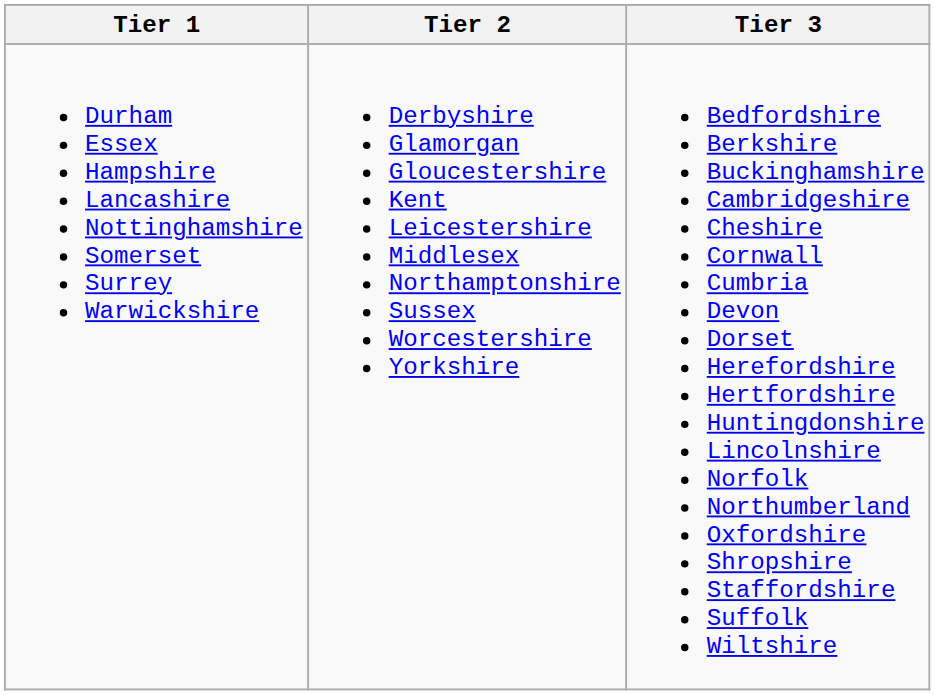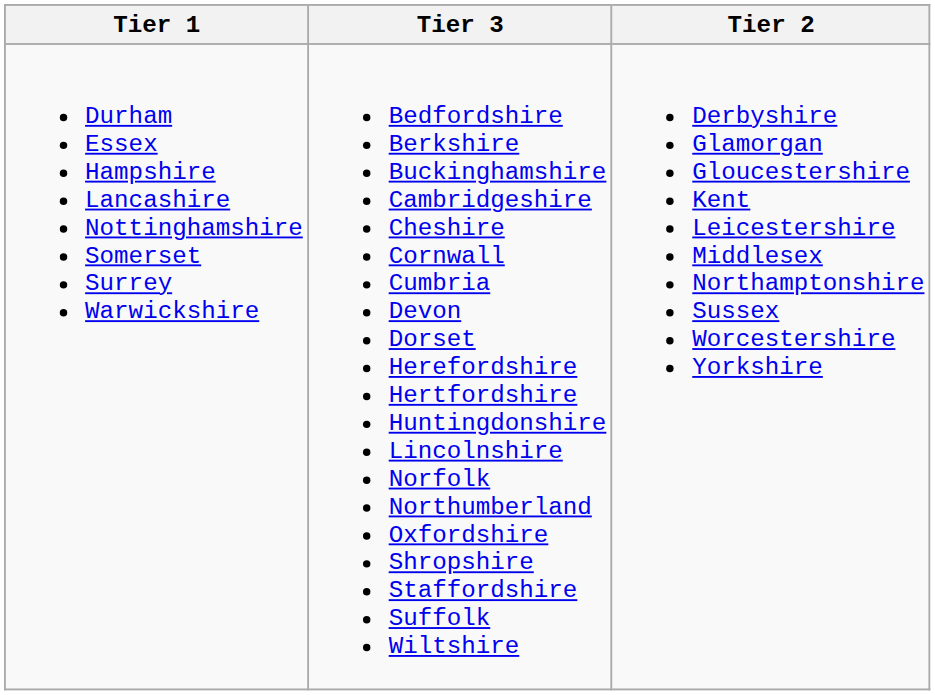columns swapped: (468, 25) <-> (778, 25)
